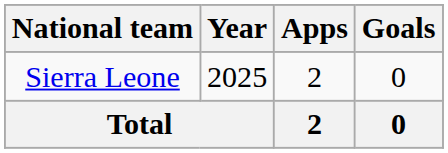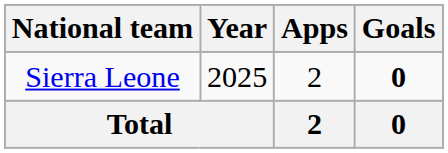(399, 76) normal -> (399, 76) bold
